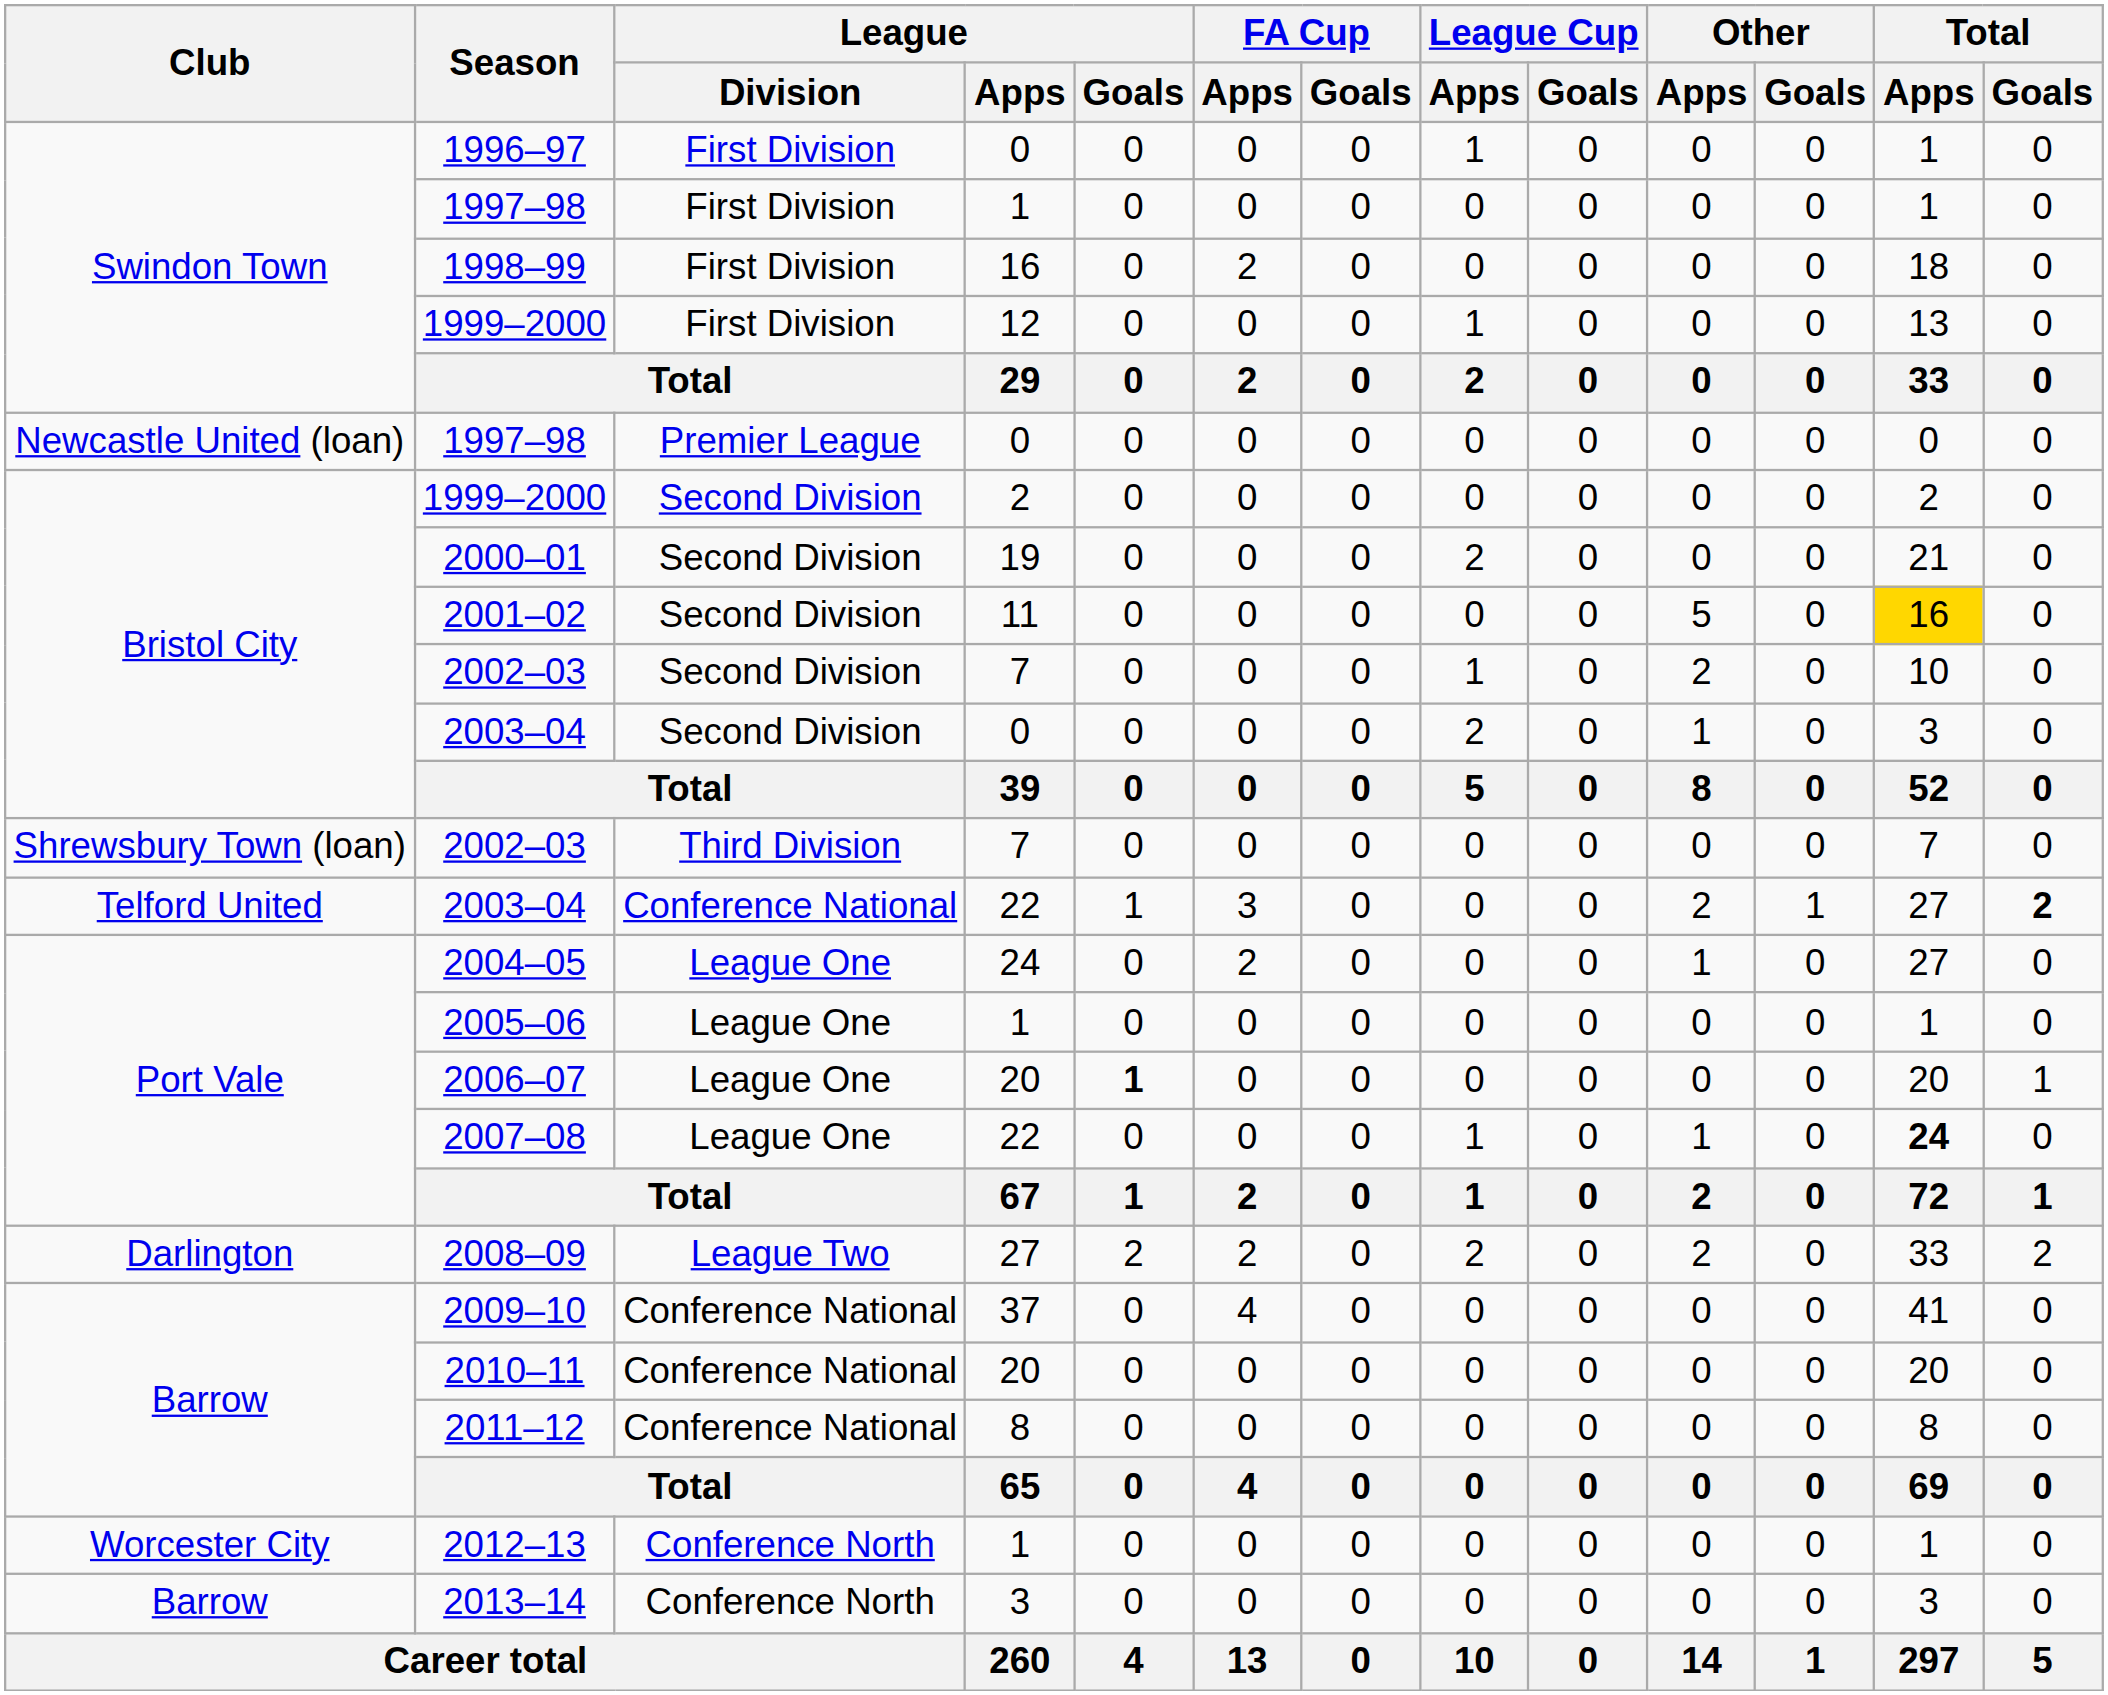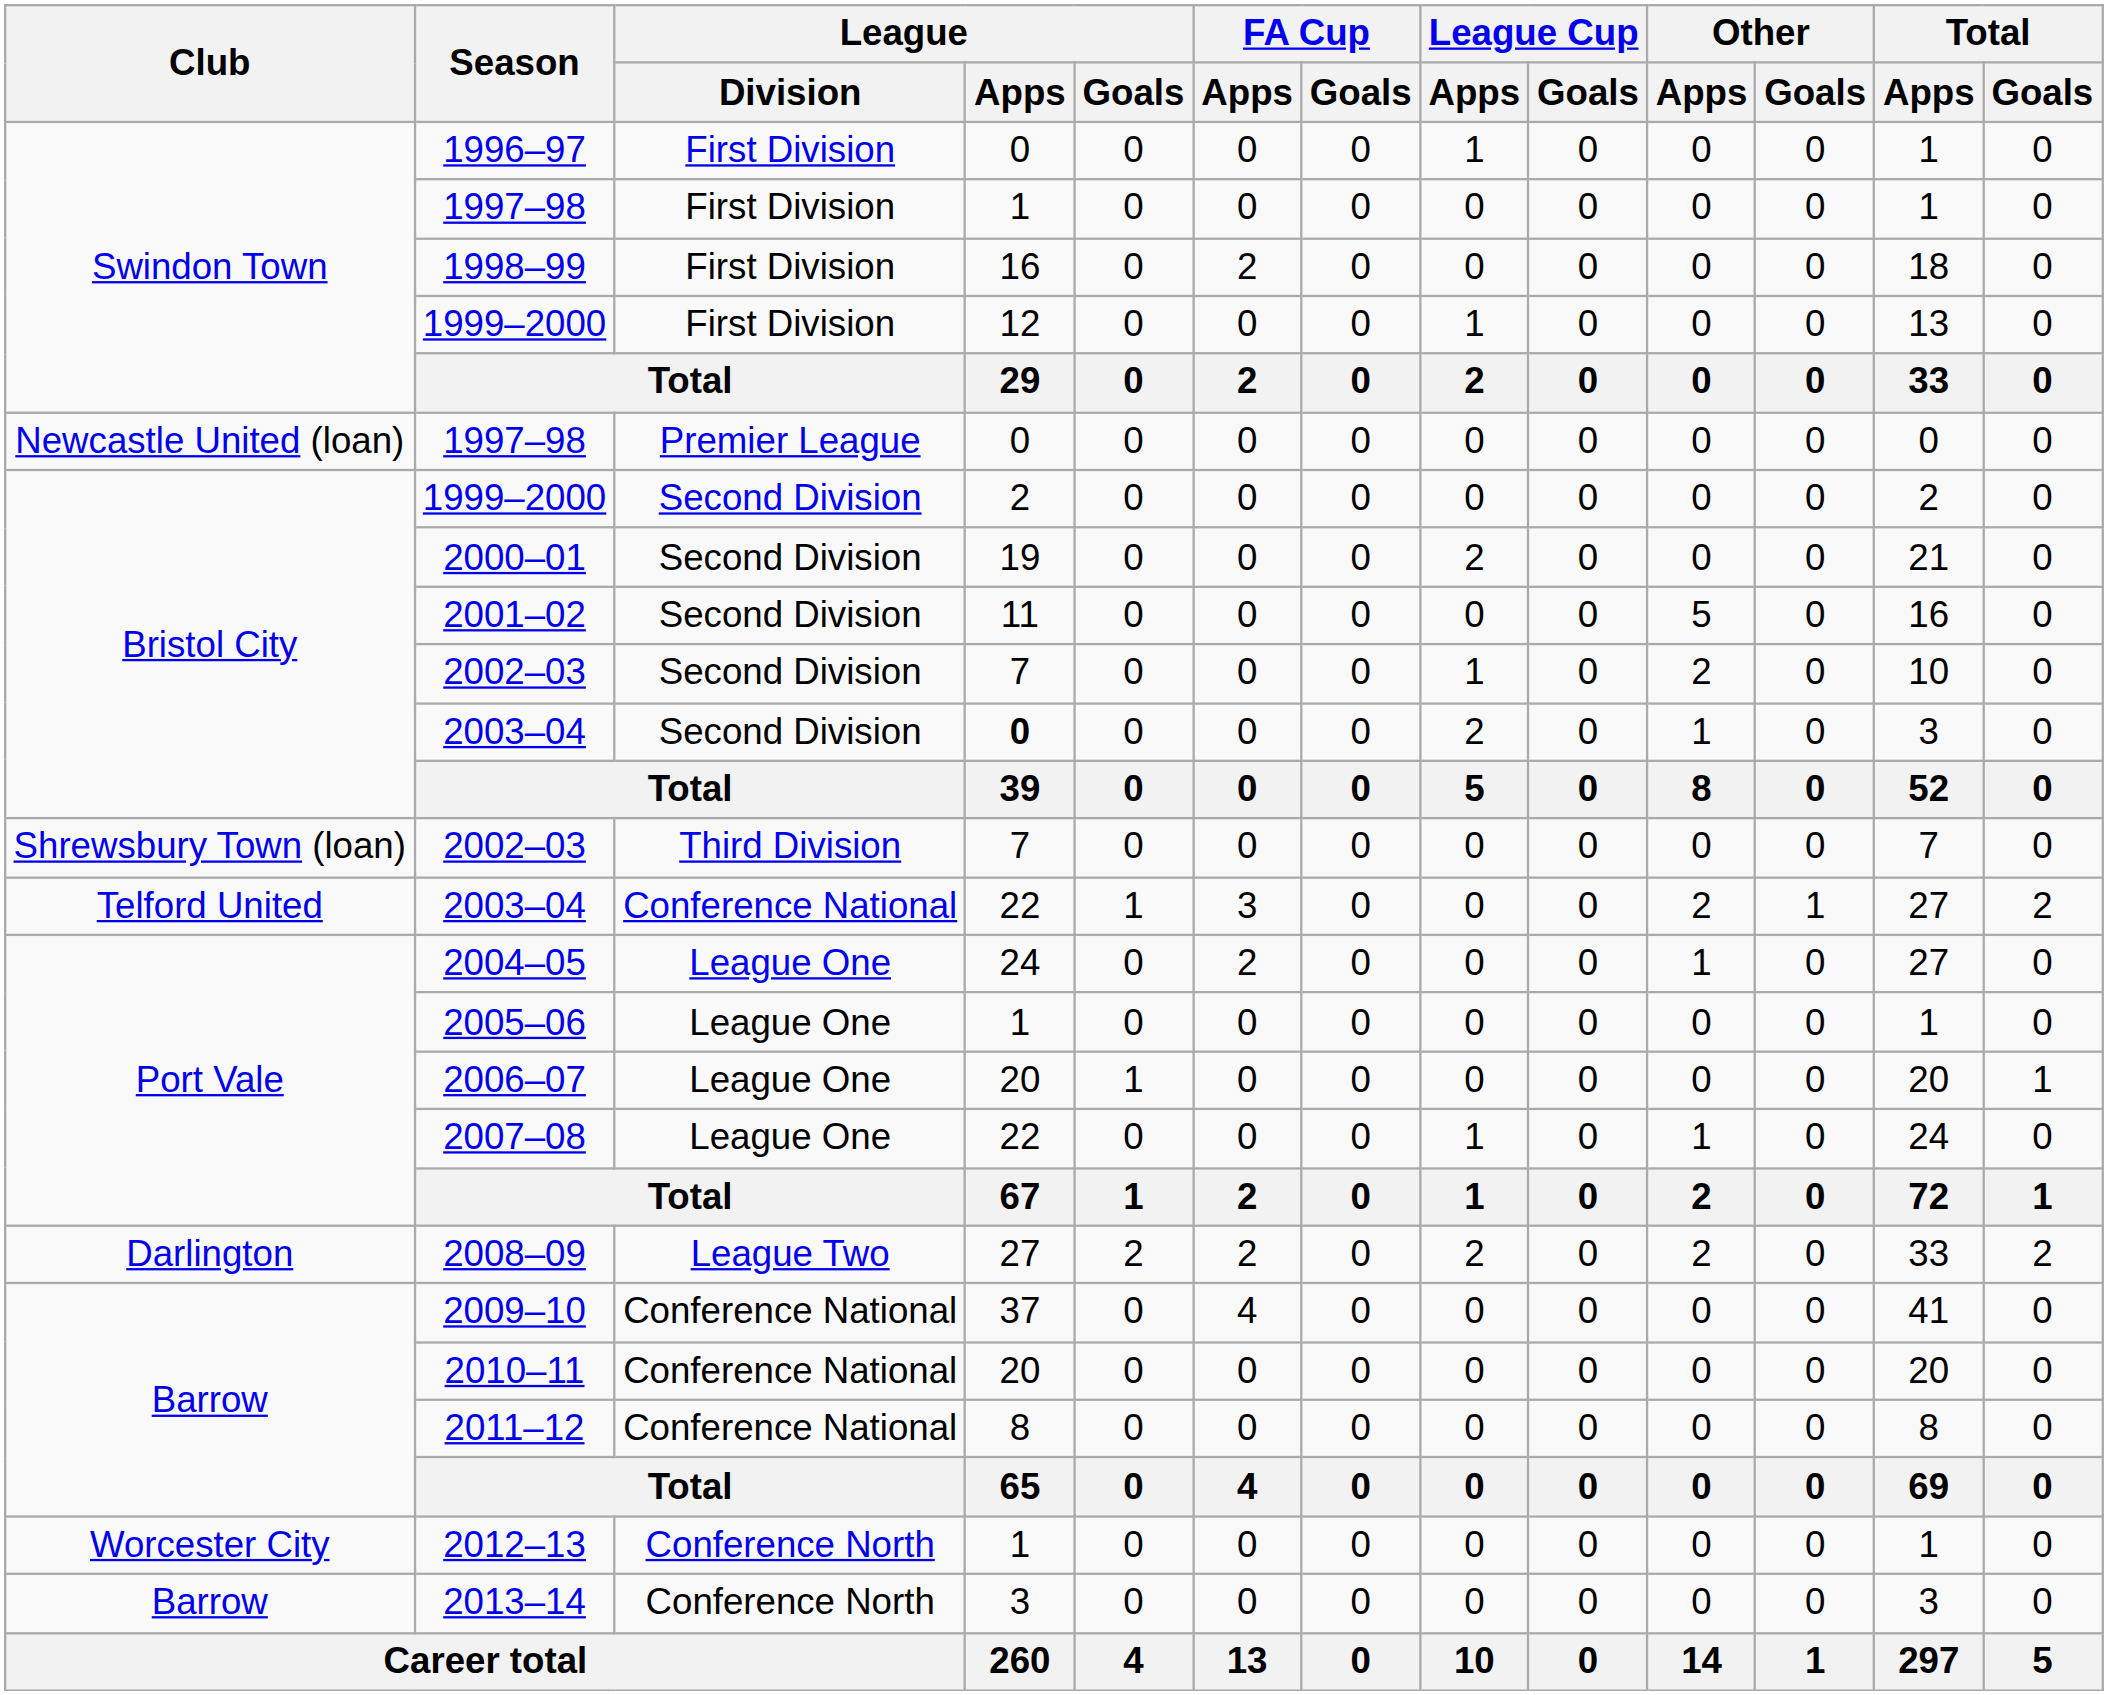(1929, 614) gold background -> (1929, 614) no background
(1020, 730) normal -> (1020, 730) bold
(2042, 905) bold -> (2042, 905) normal
(1134, 1079) bold -> (1134, 1079) normal
(1929, 1137) bold -> (1929, 1137) normal
